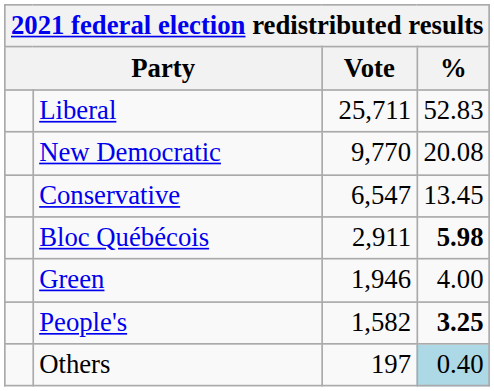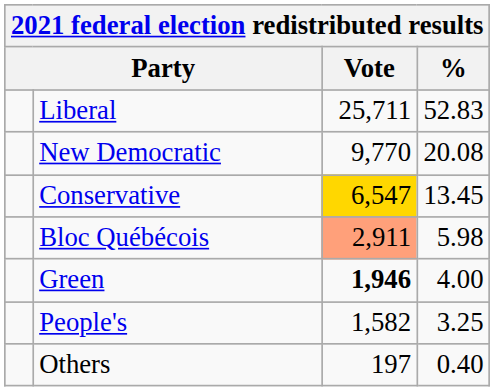(381, 195) no background -> (381, 195) gold background
(381, 237) no background -> (381, 237) lightsalmon background
(460, 237) bold -> (460, 237) normal
(381, 279) normal -> (381, 279) bold
(460, 322) bold -> (460, 322) normal
(460, 364) lightblue background -> (460, 364) no background
